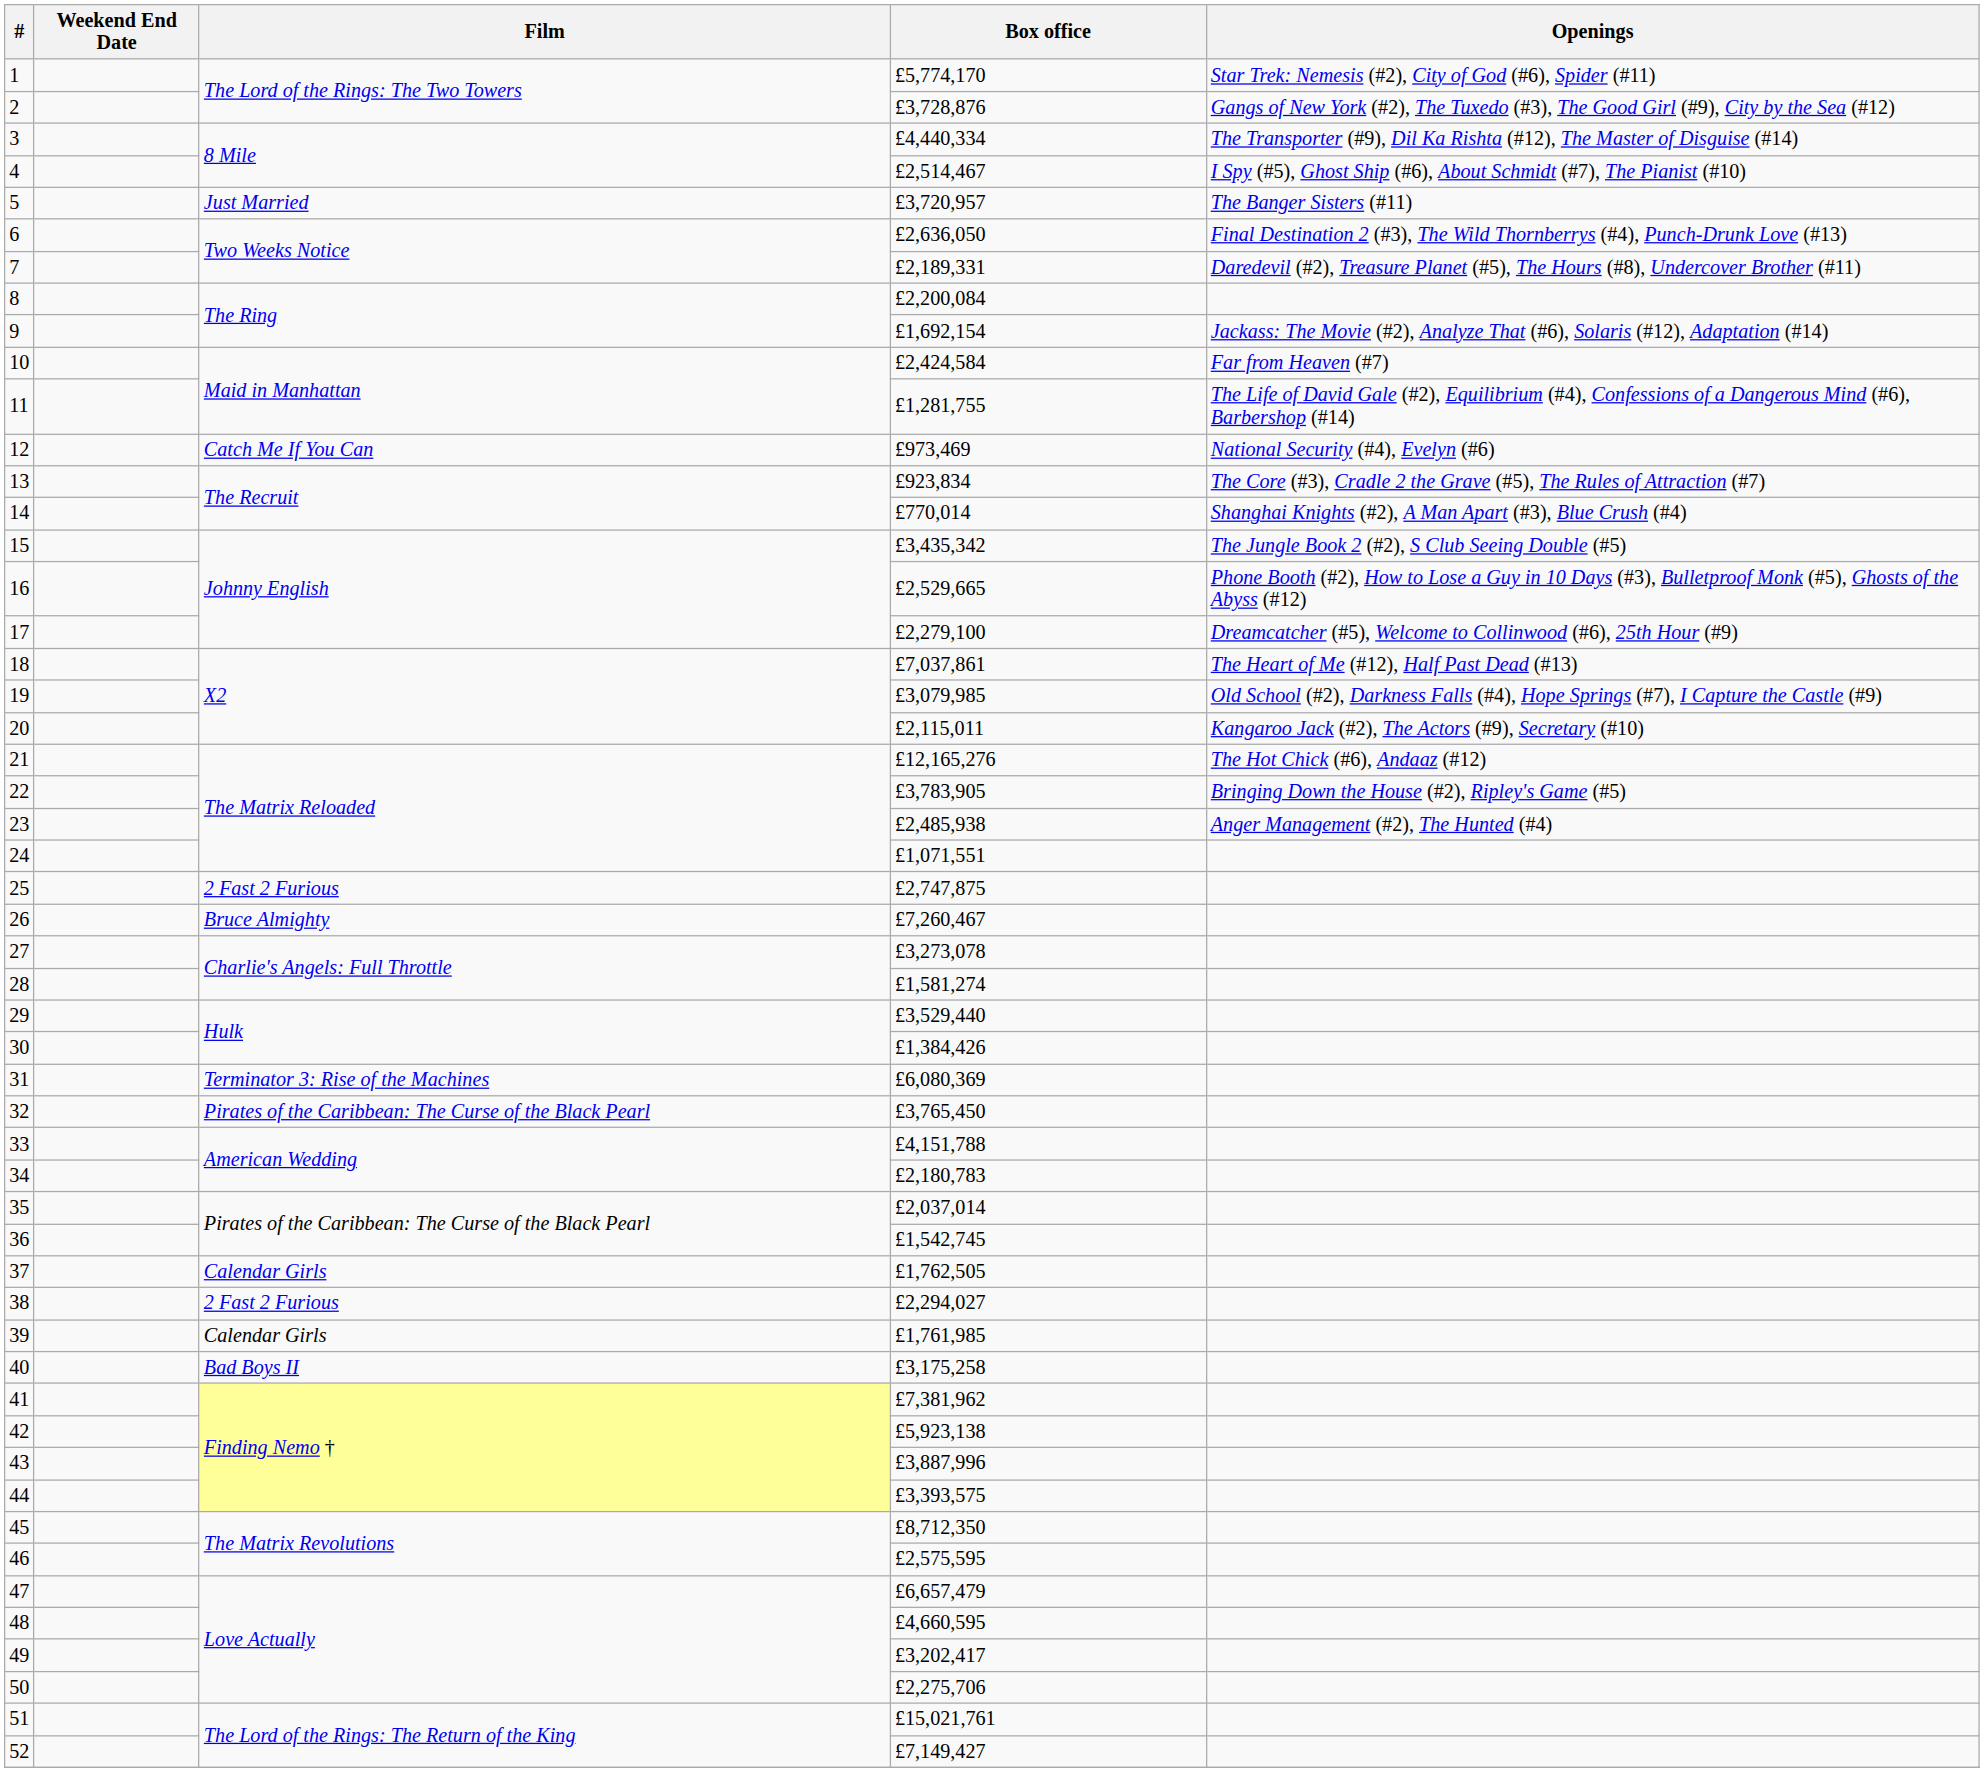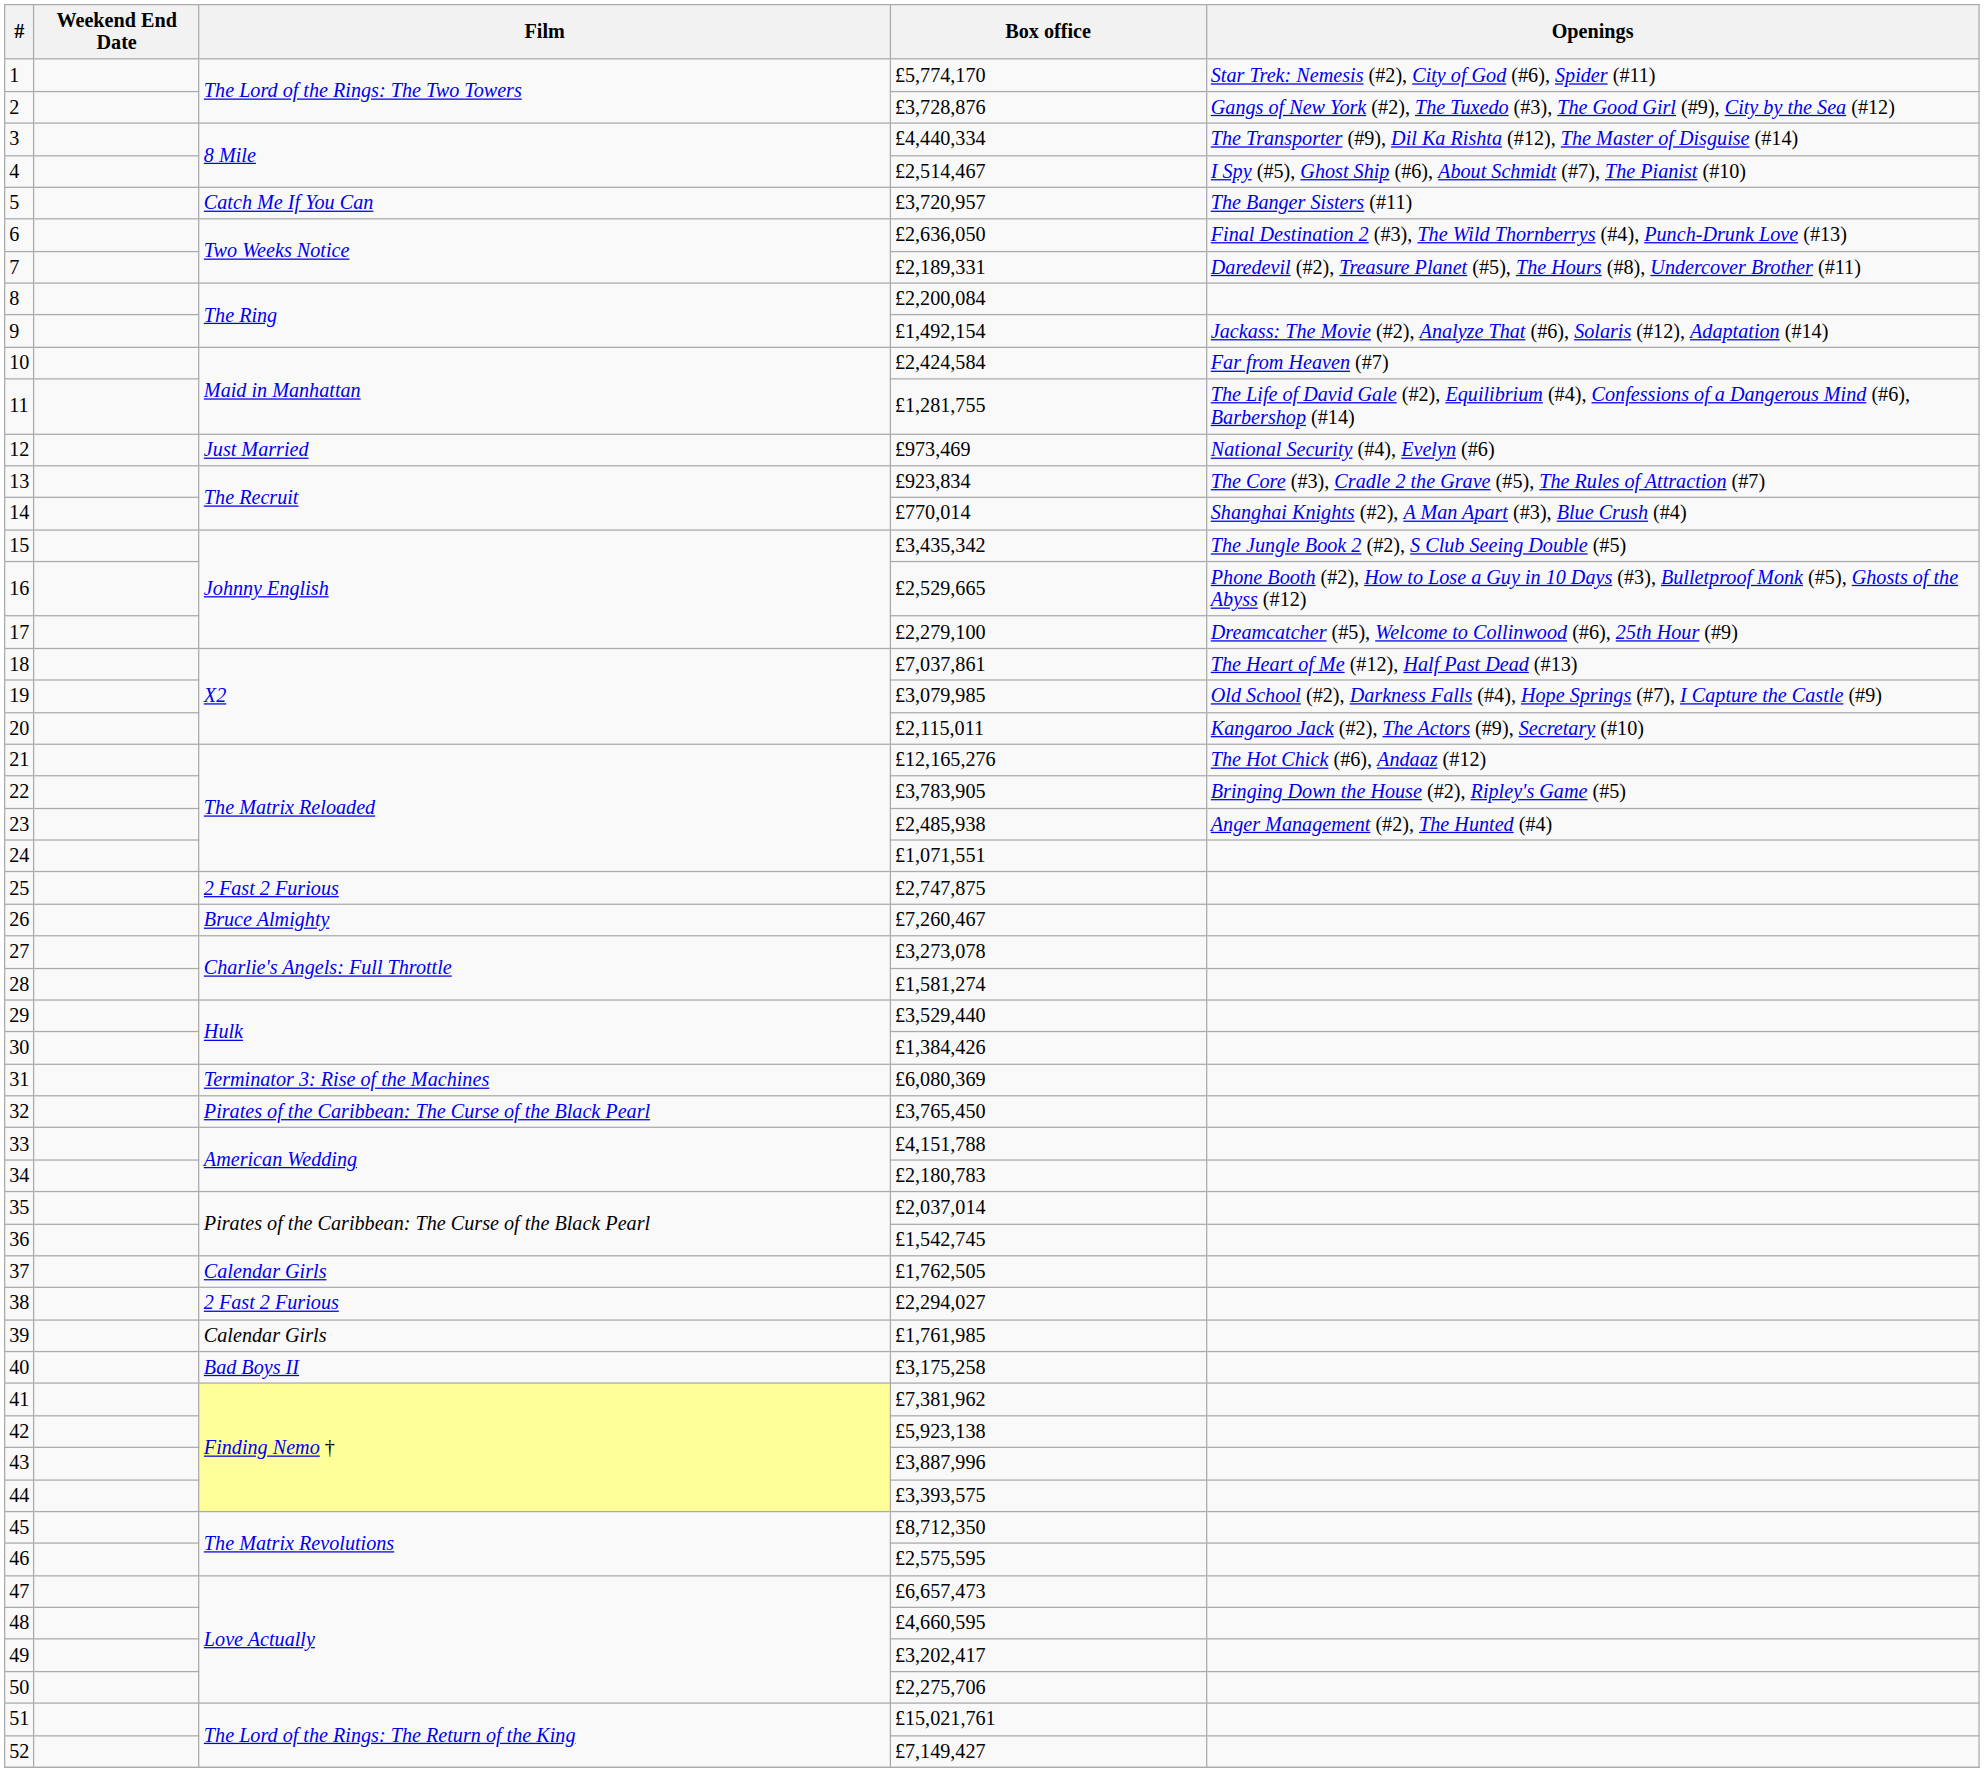(256, 203) Just Married -> (289, 203) Catch Me If You Can
(940, 330) £1,692,154 -> (940, 330) £1,492,154
(289, 449) Catch Me If You Can -> (256, 449) Just Married
(940, 1591) £6,657,479 -> (940, 1591) £6,657,473
